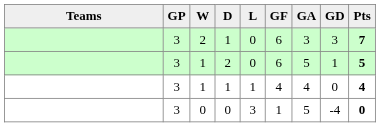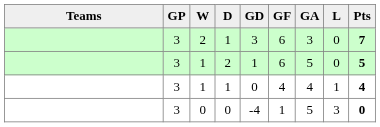columns swapped: (253, 16) <-> (335, 16)
